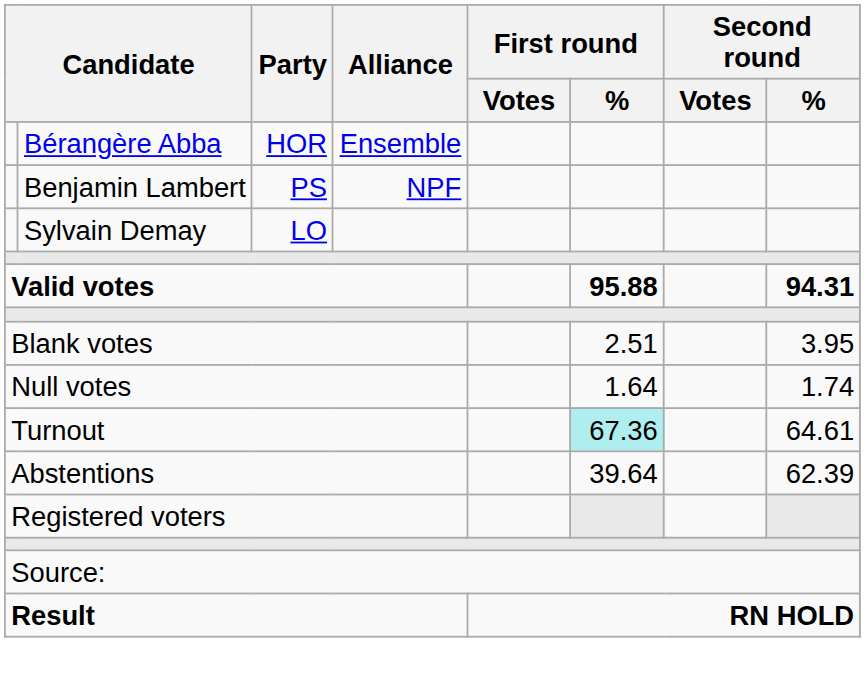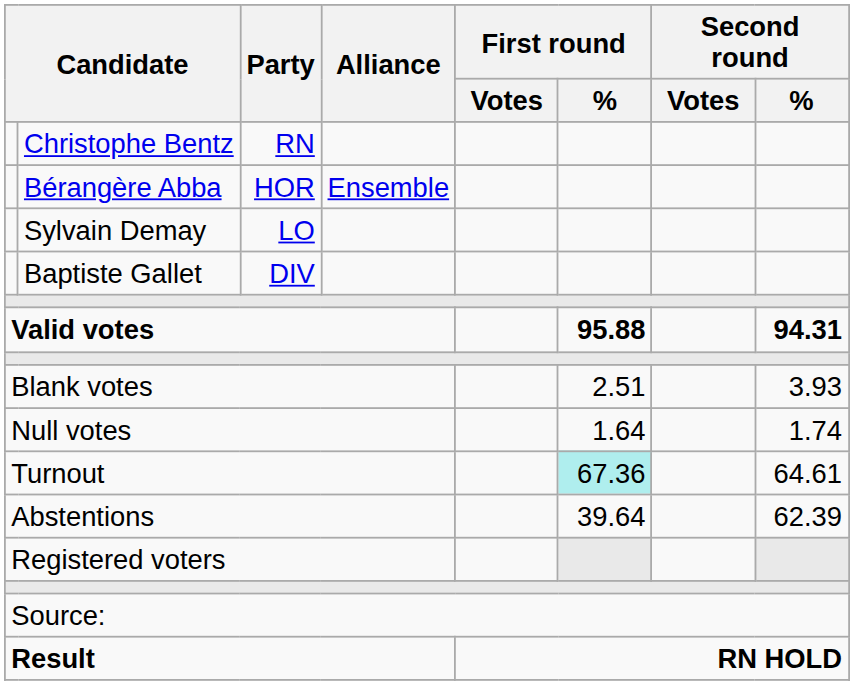+ row: (129, 144)
- row: (135, 187)
+ row: (113, 274)
(827, 343) 3.95 -> (815, 386) 3.93
